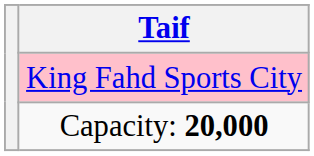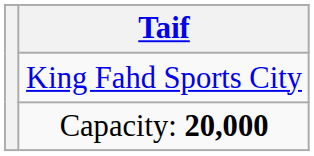(164, 77) pink background -> (164, 77) no background
